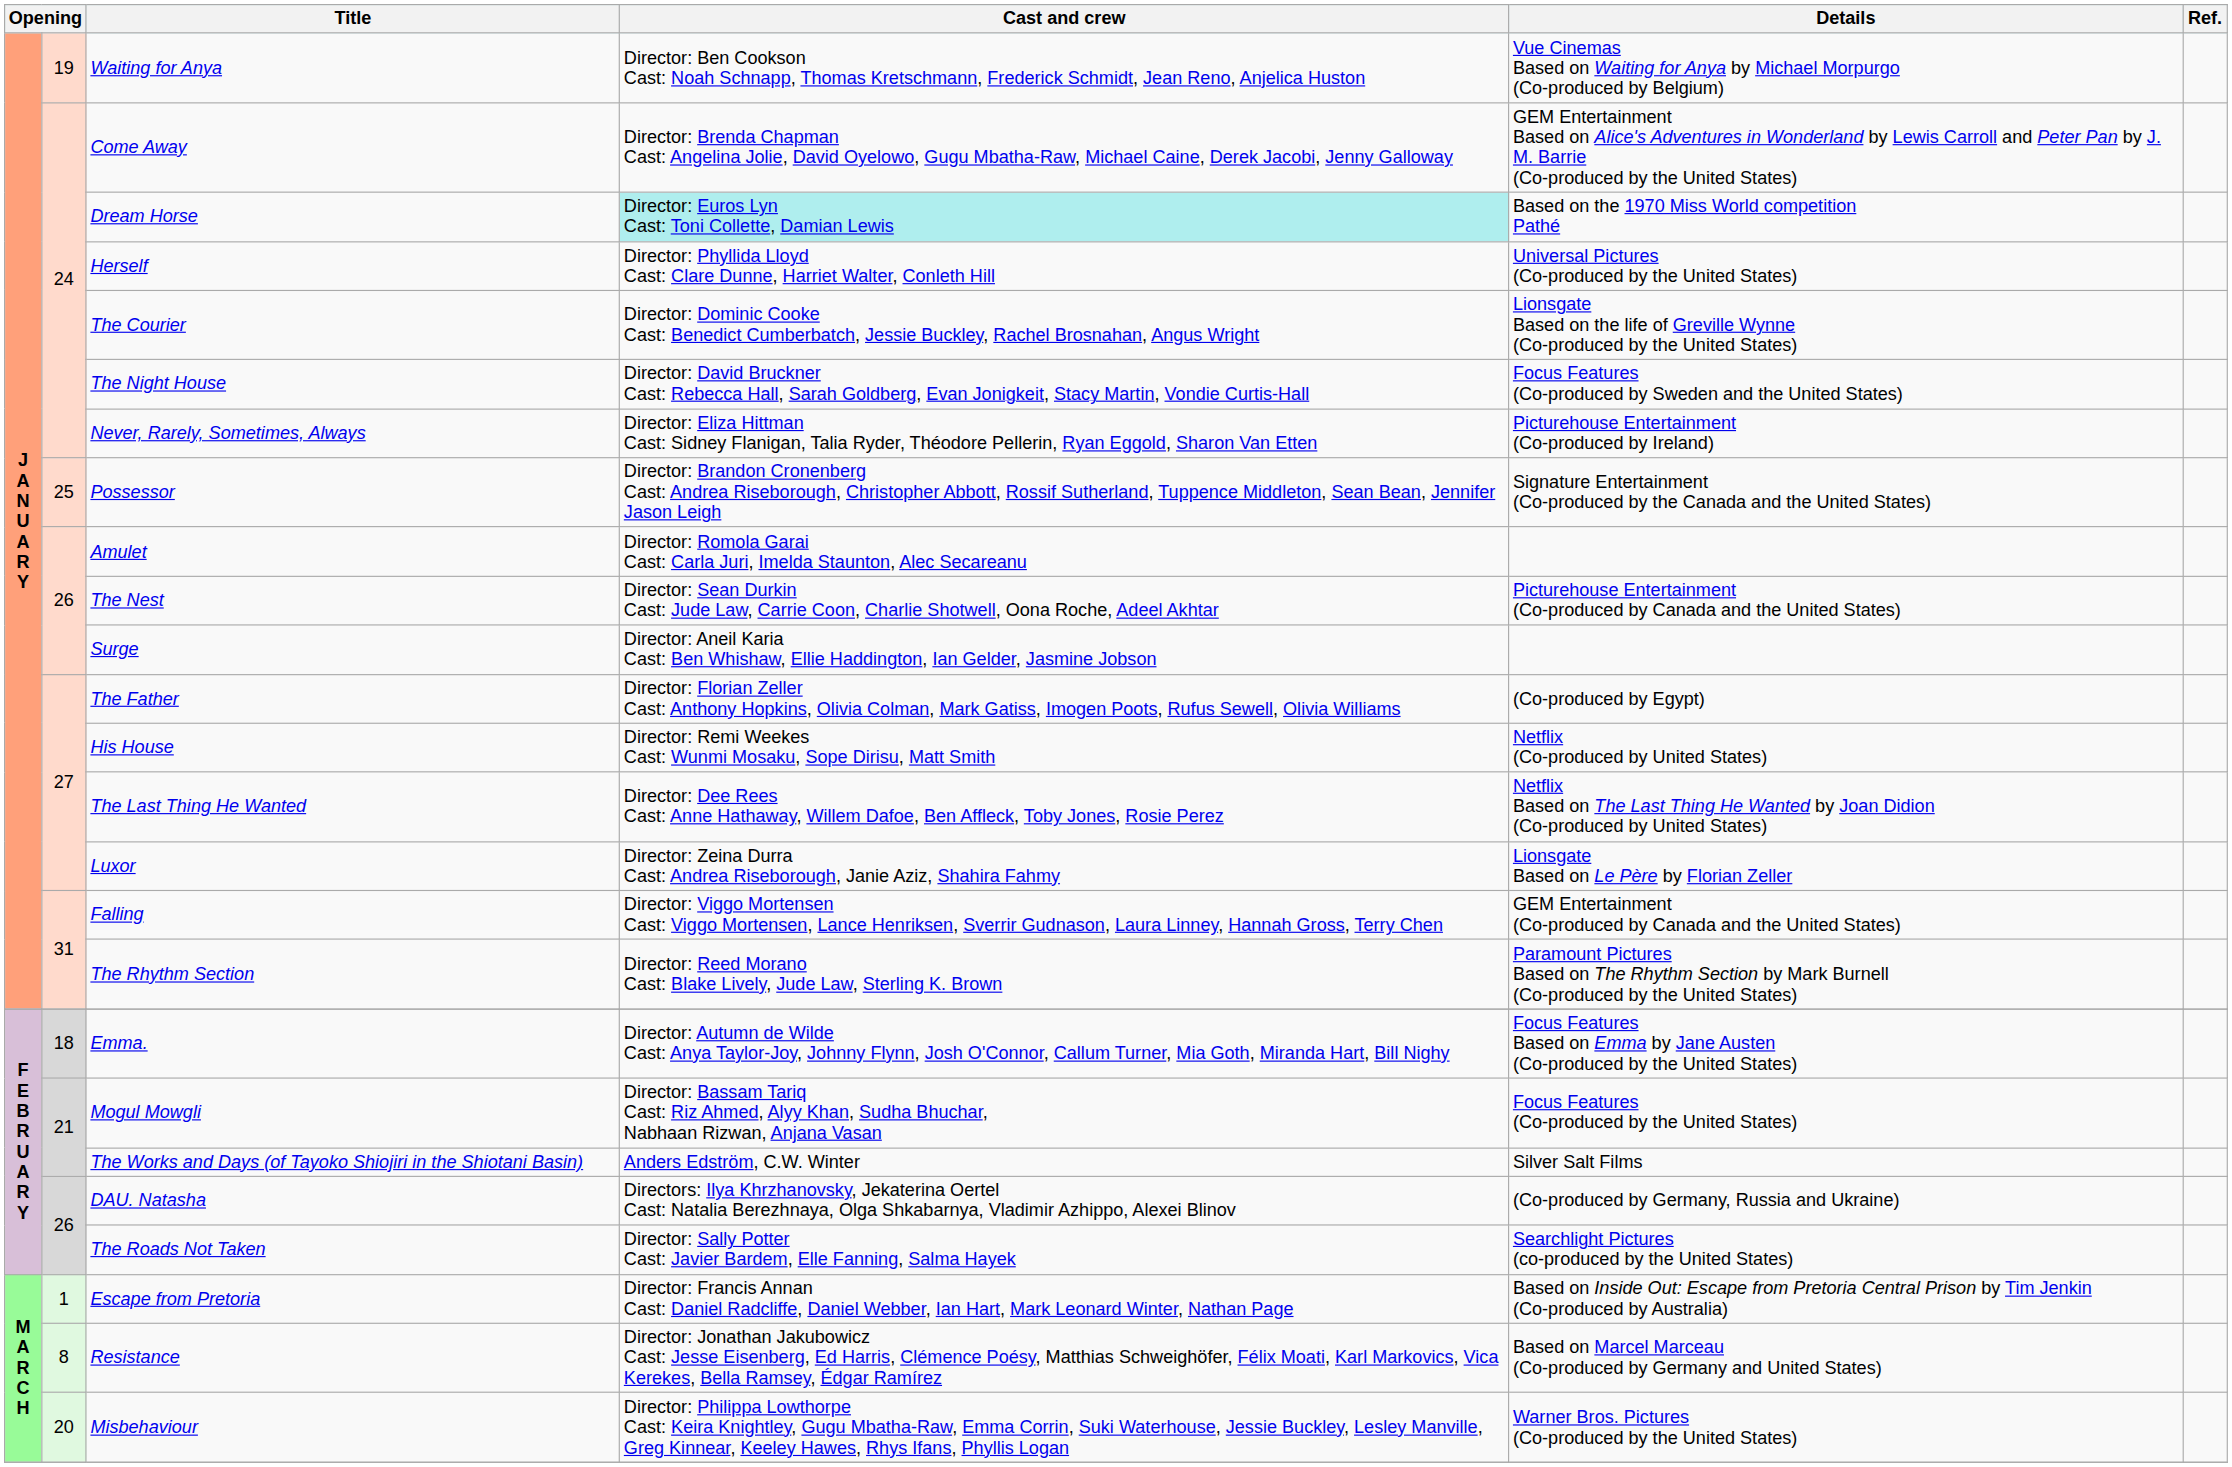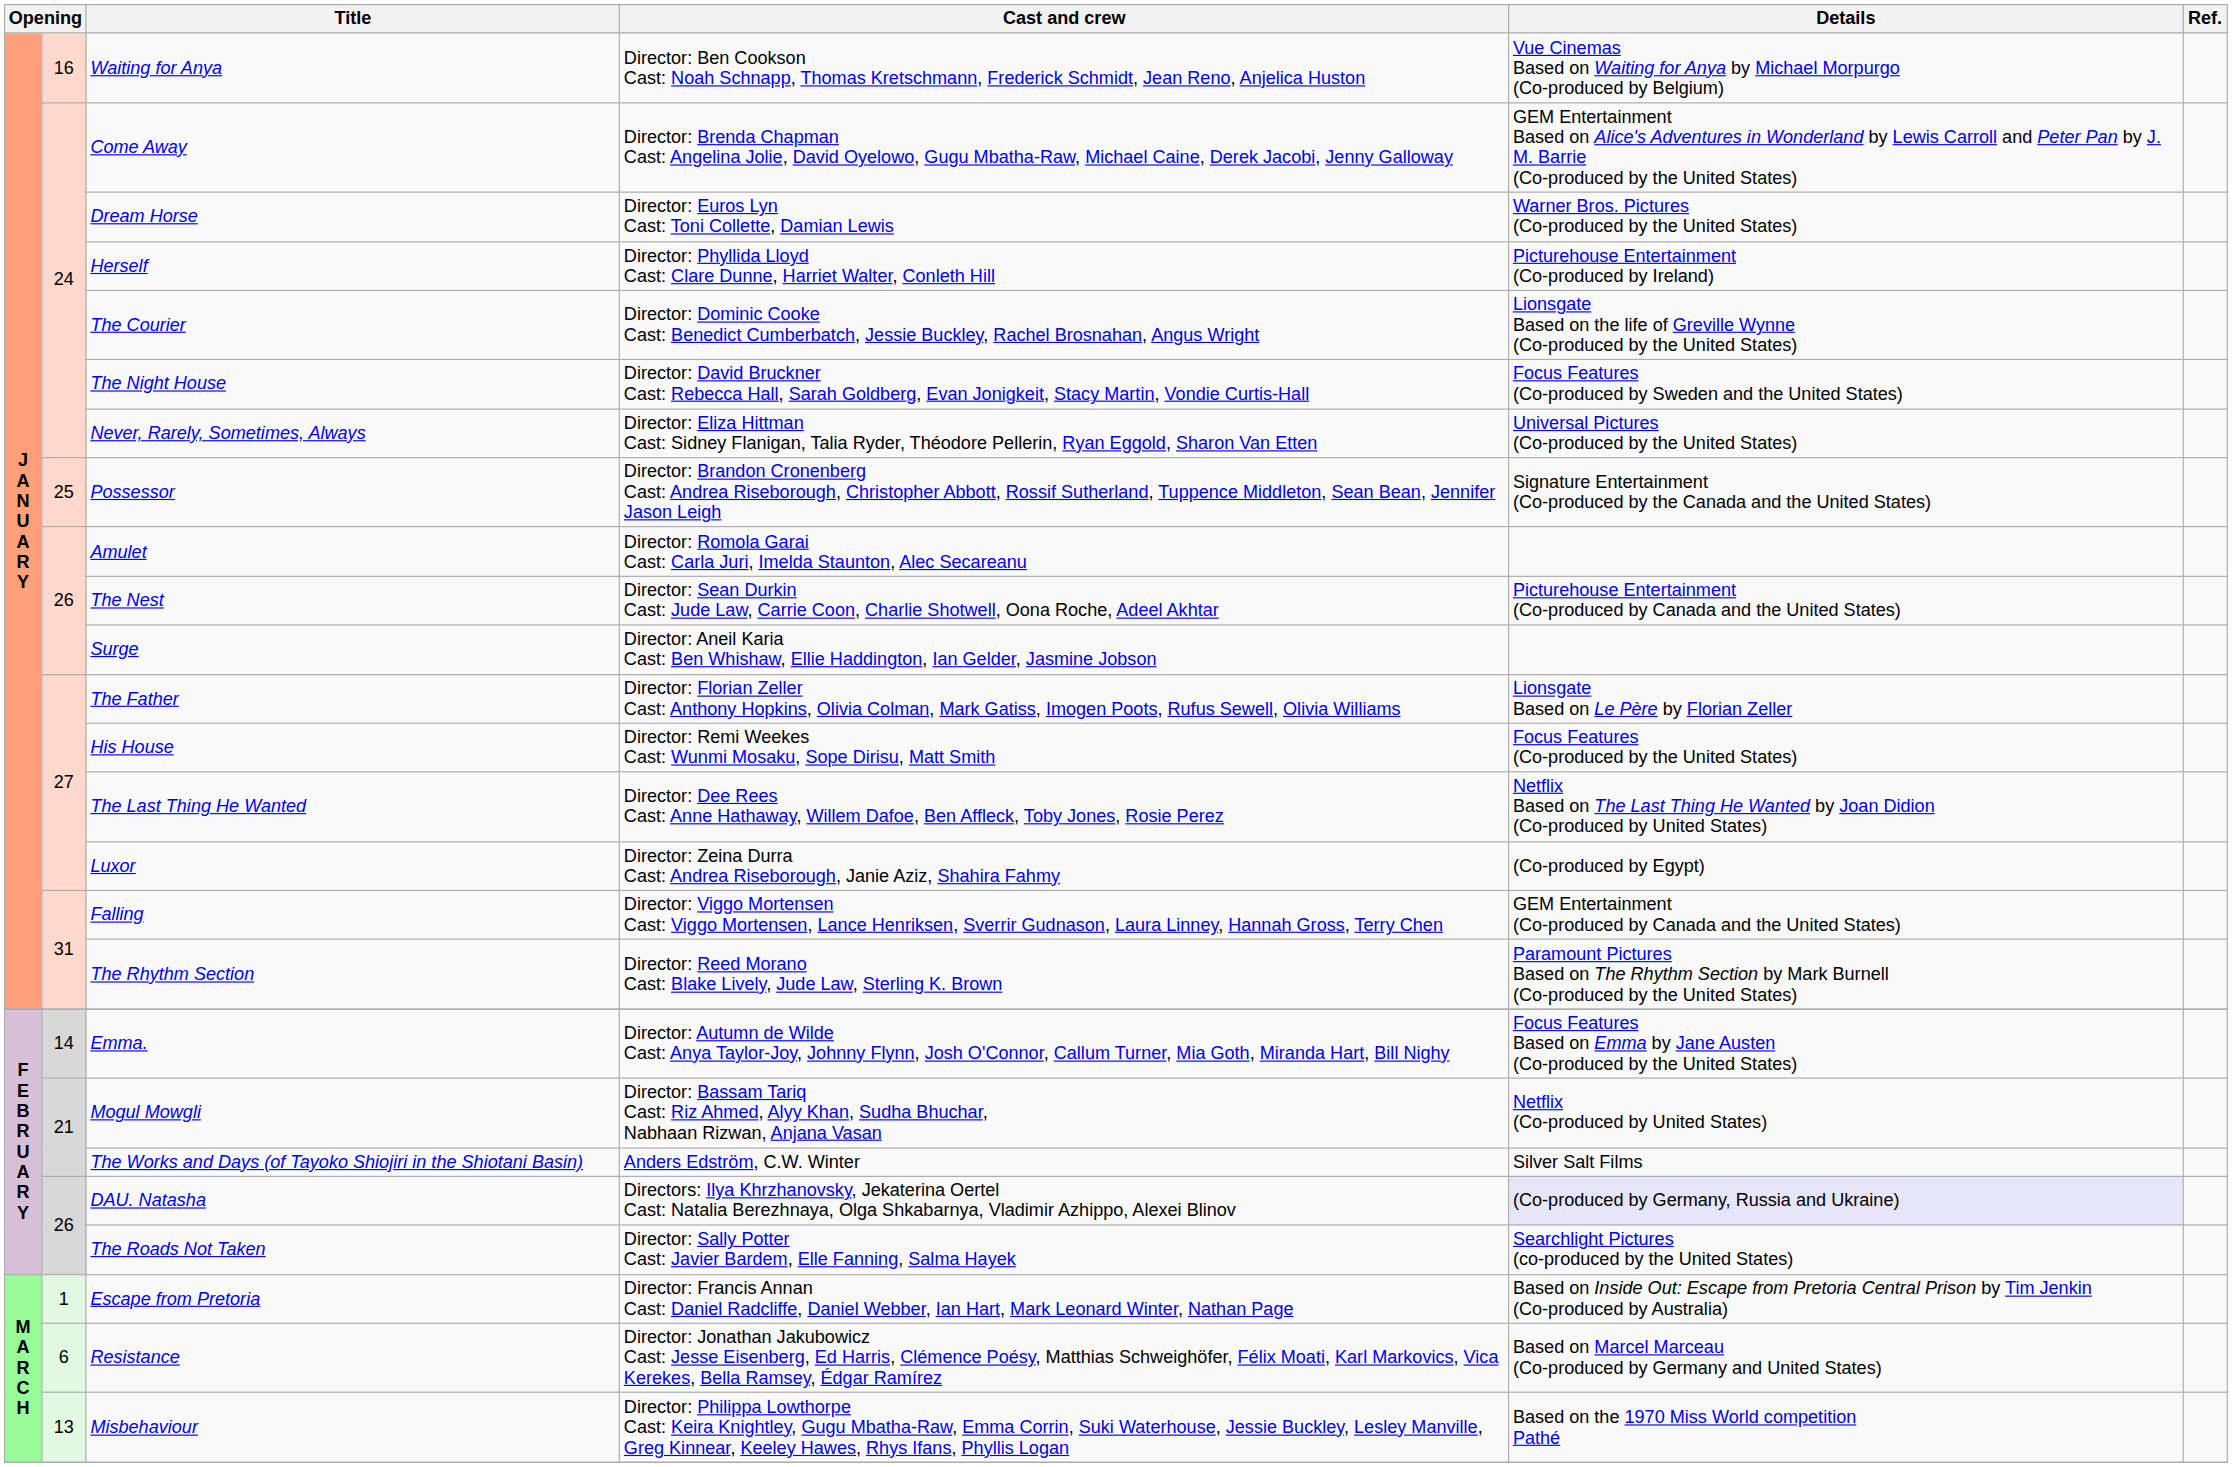(64, 67) 19 -> (64, 67) 16
(759, 216) paleturquoise background -> (759, 216) no background
(1685, 216) Based on the 1970 Miss World competition Pathé -> (1655, 216) Warner Bros. Pictures (Co-produced by the United States)
(1655, 265) Universal Pictures (Co-produced by the United States) -> (1624, 265) Picturehouse Entertainment (Co-produced by Ireland)
(1624, 433) Picturehouse Entertainment (Co-produced by Ireland) -> (1655, 433) Universal Pictures (Co-produced by the United States)
(1609, 698) (Co-produced by Egypt) -> (1653, 698) Lionsgate Based on Le Père by Florian Zeller
(1640, 747) Netflix (Co-produced by United States) -> (1655, 747) Focus Features (Co-produced by the United States)
(1653, 865) Lionsgate Based on Le Père by Florian Zeller -> (1609, 865) (Co-produced by Egypt)
(64, 1043) 18 -> (64, 1043) 14
(1655, 1112) Focus Features (Co-produced by the United States) -> (1640, 1112) Netflix (Co-produced by United States)
(1706, 1200) no background -> (1706, 1200) lavender background
(64, 1357) 8 -> (64, 1357) 6
(64, 1427) 20 -> (64, 1427) 13
(1655, 1427) Warner Bros. Pictures (Co-produced by the United States) -> (1685, 1427) Based on the 1970 Miss World competition Pathé
